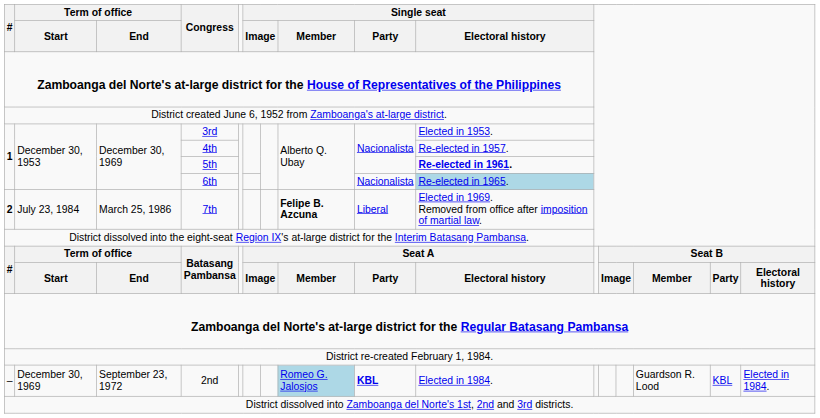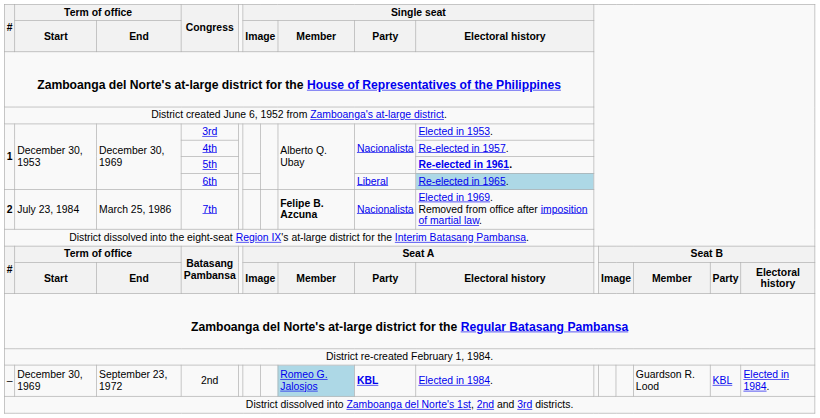(385, 181) Nacionalista -> (373, 181) Liberal
(373, 209) Liberal -> (385, 209) Nacionalista
